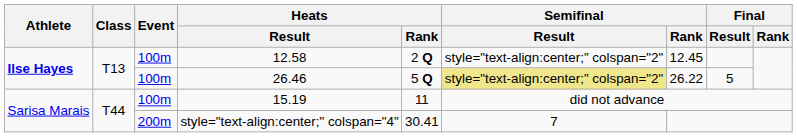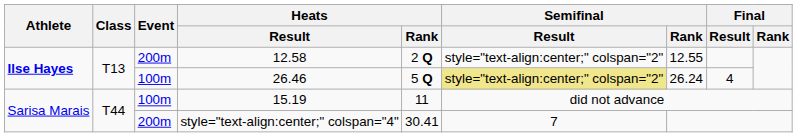(154, 58) 100m -> (154, 58) 200m
(686, 58) 12.45 -> (686, 58) 12.55
(686, 79) 26.22 -> (686, 79) 26.24
(730, 79) 5 -> (730, 79) 4
